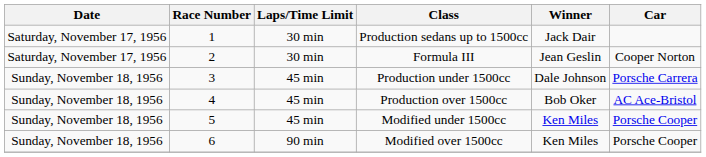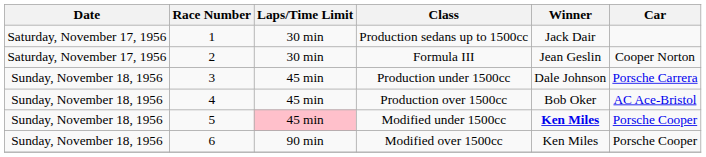(305, 120) no background -> (305, 120) pink background
(570, 120) normal -> (570, 120) bold
